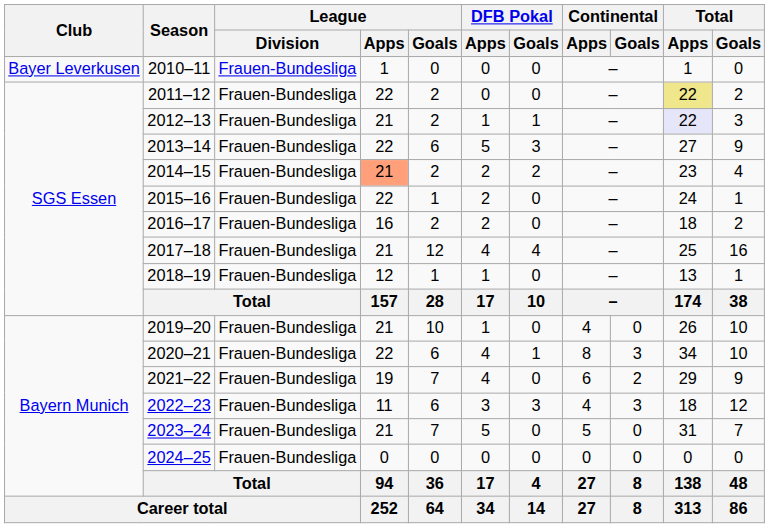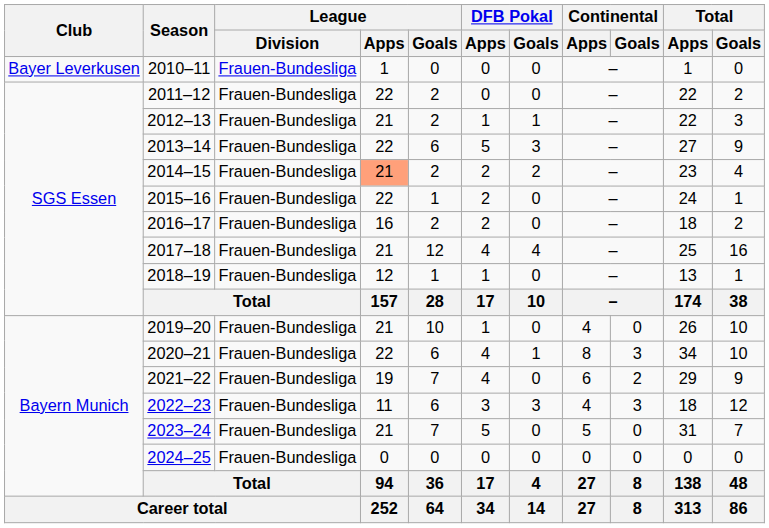(688, 95) khaki background -> (688, 95) no background
(688, 120) lavender background -> (688, 120) no background
